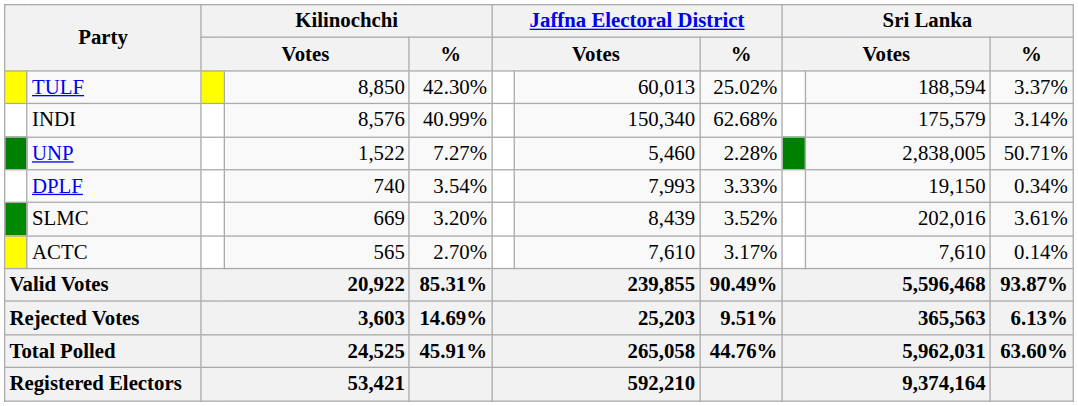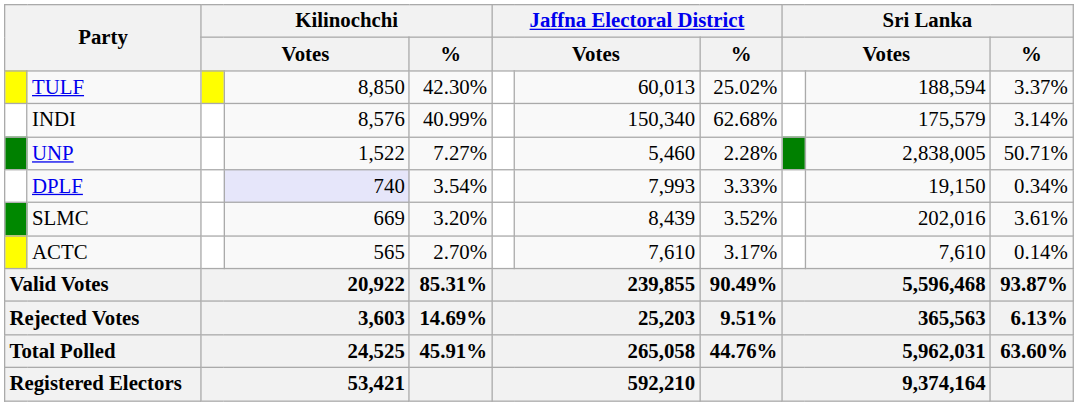(389, 185) no background -> (389, 185) lavender background
